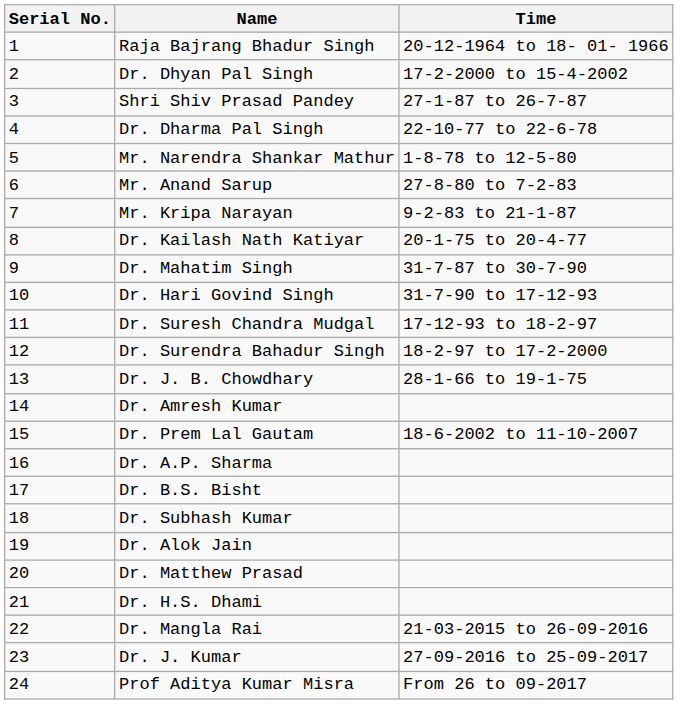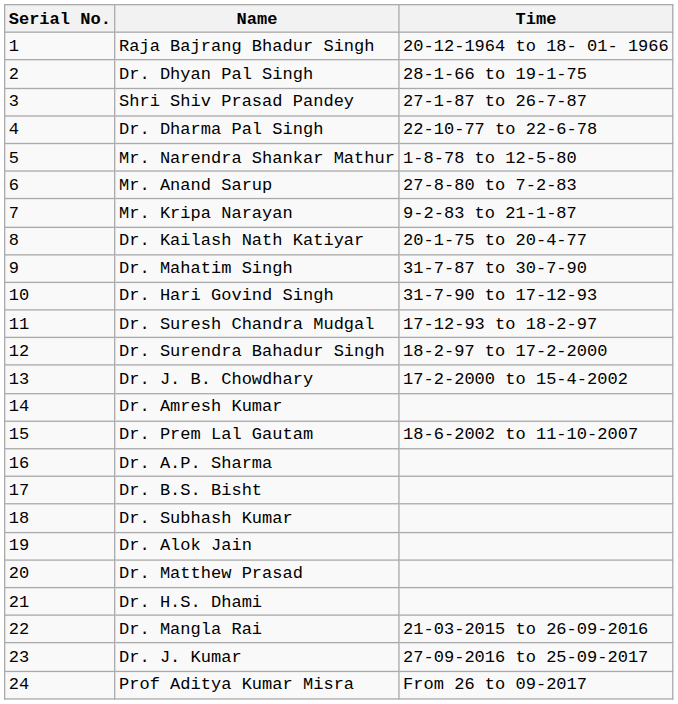(515, 74) 17-2-2000 to 15-4-2002 -> (495, 74) 28-1-66 to 19-1-75
(495, 379) 28-1-66 to 19-1-75 -> (515, 379) 17-2-2000 to 15-4-2002
